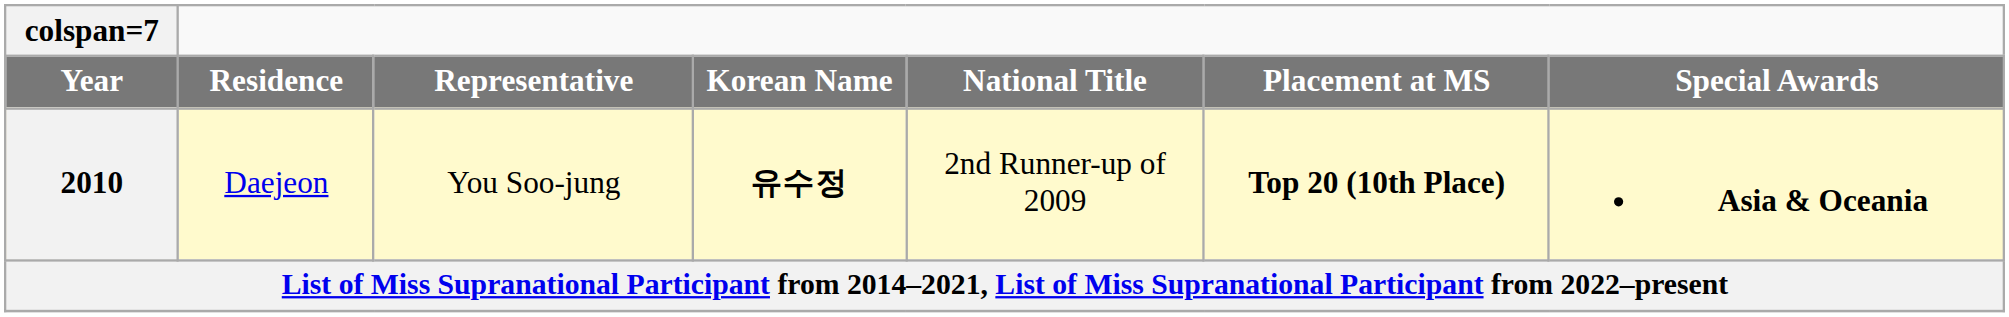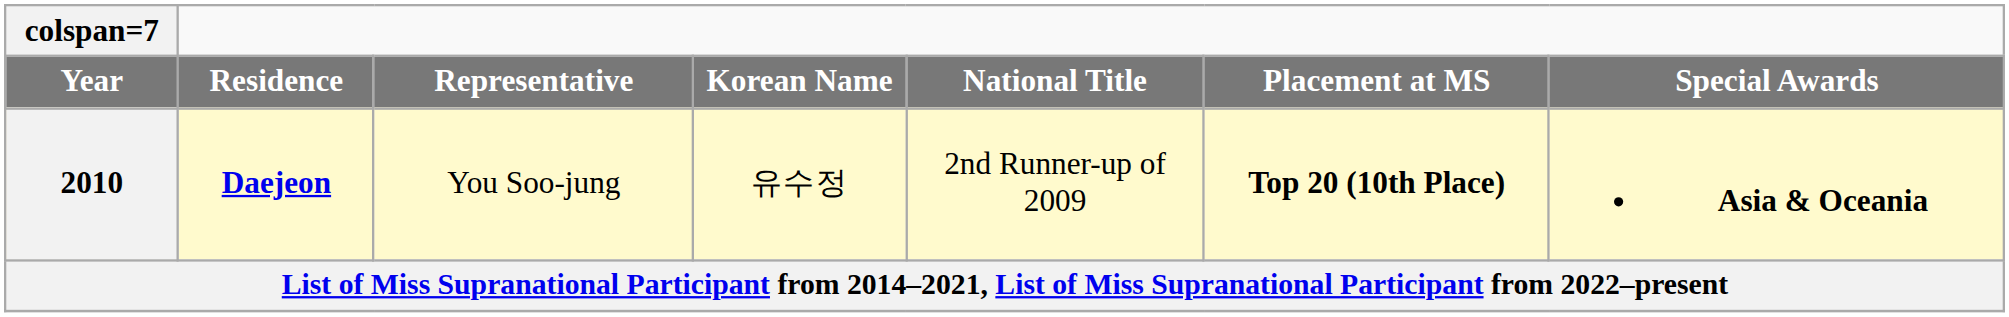(276, 182) normal -> (276, 182) bold
(800, 182) bold -> (800, 182) normal
